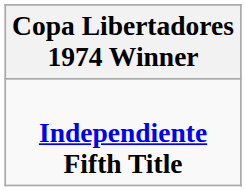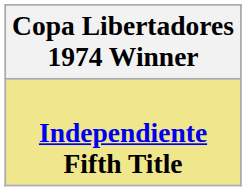(123, 147) no background -> (123, 147) khaki background
